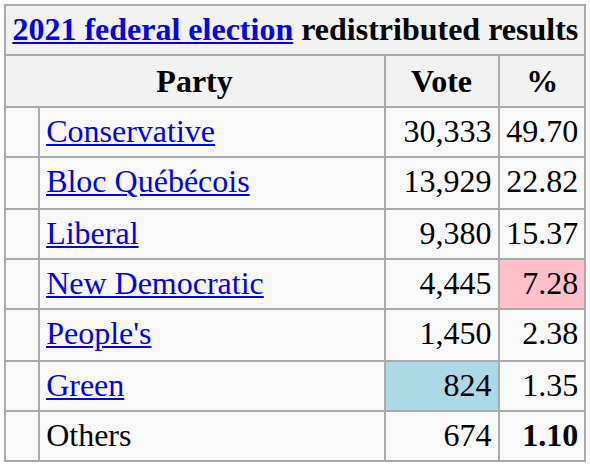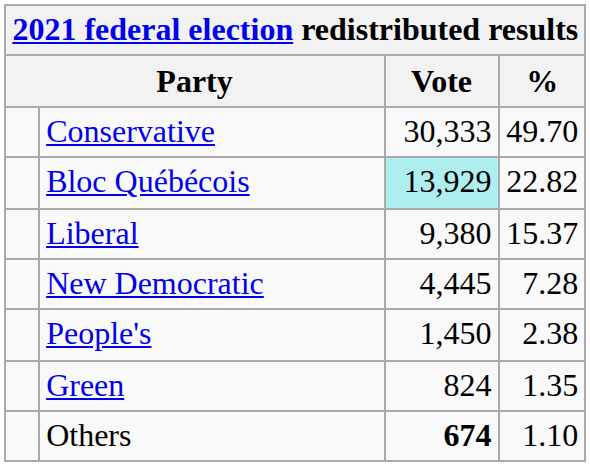(448, 182) no background -> (448, 182) paleturquoise background
(550, 283) pink background -> (550, 283) no background
(468, 385) lightblue background -> (468, 385) no background
(468, 435) normal -> (468, 435) bold
(550, 435) bold -> (550, 435) normal
